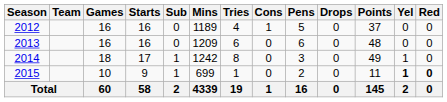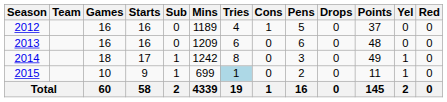(236, 73) no background -> (236, 73) lightblue background
(405, 73) bold -> (405, 73) normal
(429, 73) bold -> (429, 73) normal
